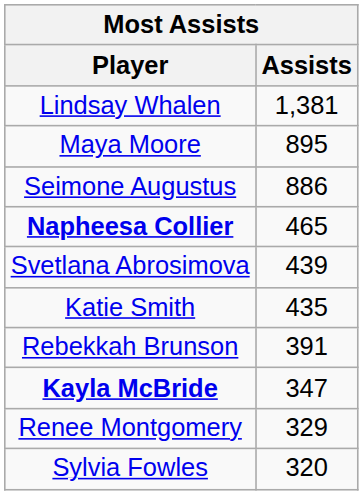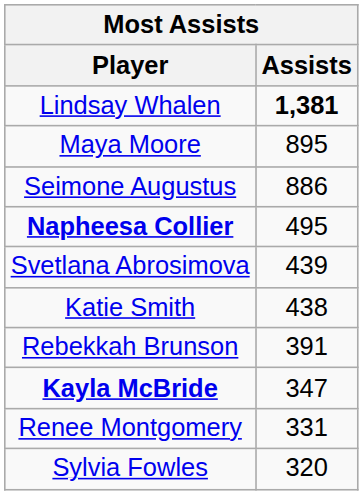(307, 105) normal -> (307, 105) bold
(307, 226) 465 -> (307, 226) 495
(307, 307) 435 -> (307, 307) 438
(307, 428) 329 -> (307, 428) 331
